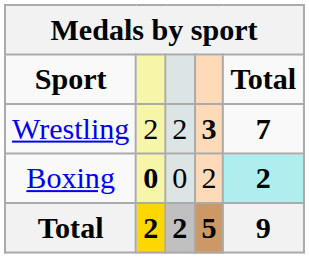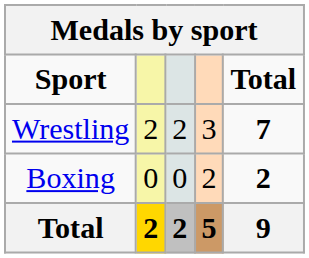(209, 128) bold -> (209, 128) normal
(151, 178) bold -> (151, 178) normal
(263, 178) paleturquoise background -> (263, 178) no background
